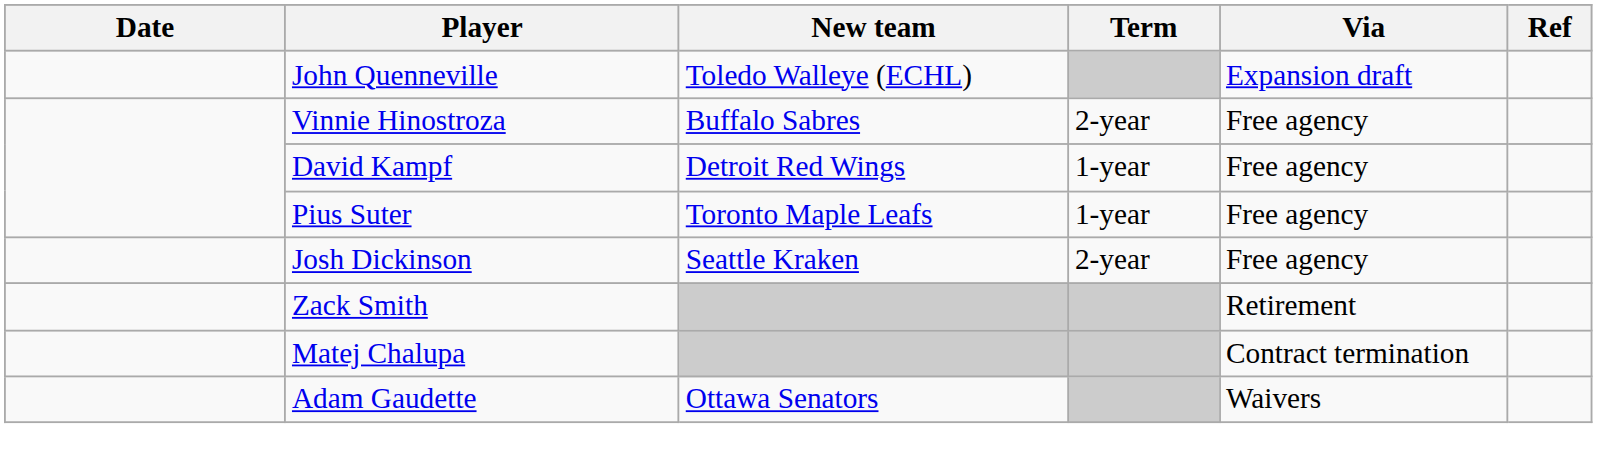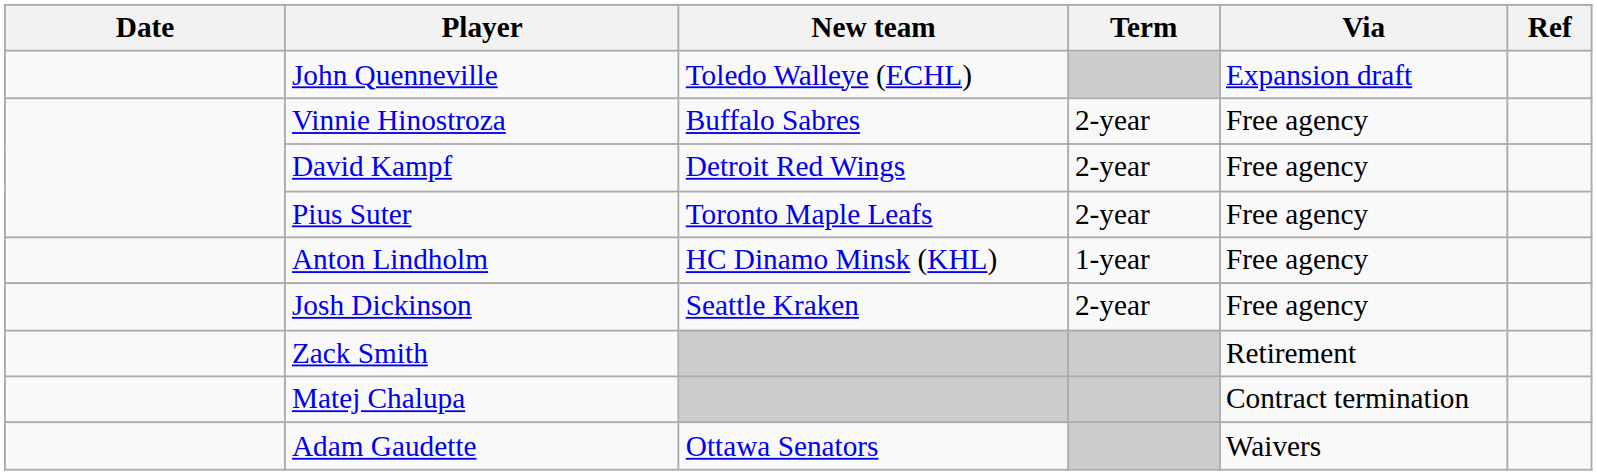(1112, 167) 1-year -> (1112, 167) 2-year
(1112, 213) 1-year -> (1112, 213) 2-year
+ row: (390, 259)
